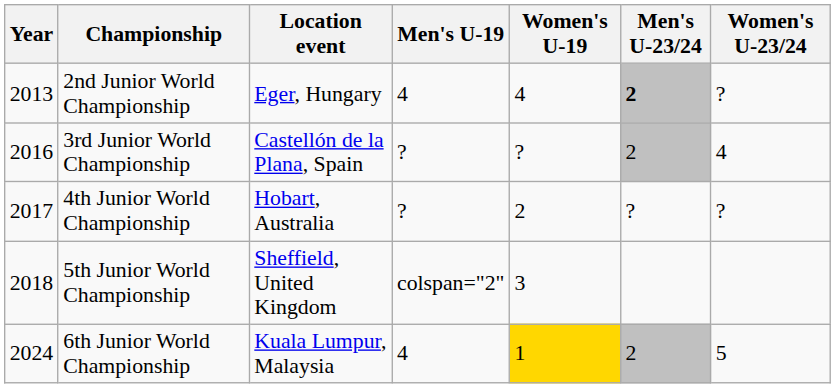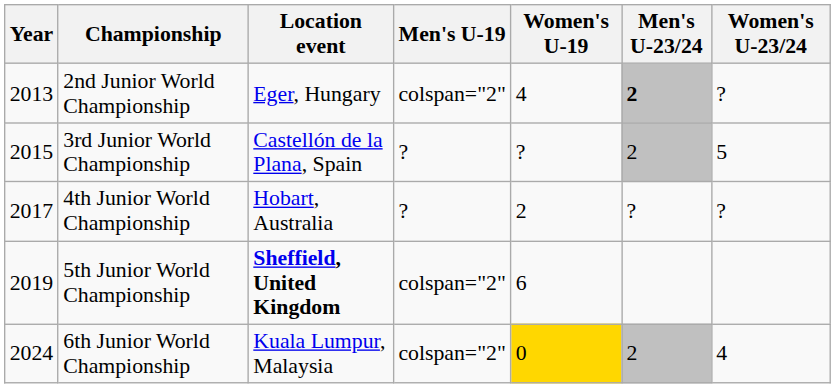(402, 92) 4 -> (452, 92) colspan="2"
(31, 151) 2016 -> (31, 151) 2015
(721, 151) 4 -> (722, 151) 5
(31, 282) 2018 -> (31, 282) 2019
(297, 282) normal -> (297, 282) bold
(520, 282) 3 -> (521, 282) 6
(402, 353) 4 -> (452, 353) colspan="2"
(520, 353) 1 -> (521, 353) 0
(721, 353) 5 -> (722, 353) 4
